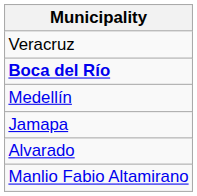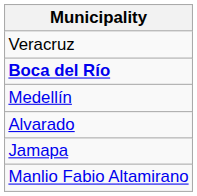(38, 124) Jamapa -> (42, 124) Alvarado
(42, 151) Alvarado -> (38, 151) Jamapa
